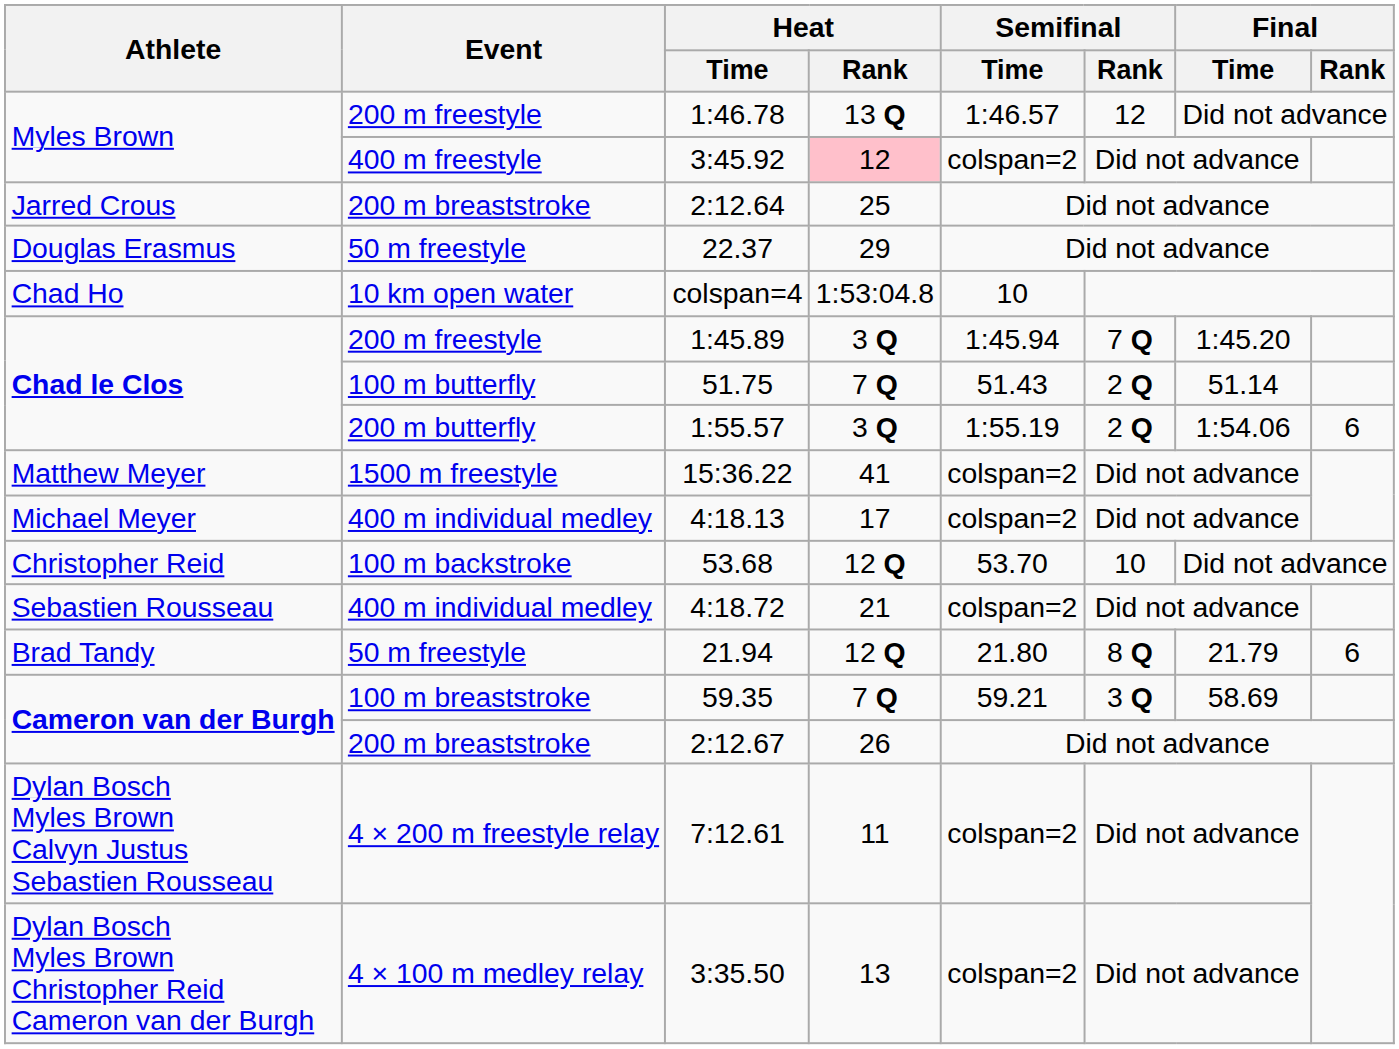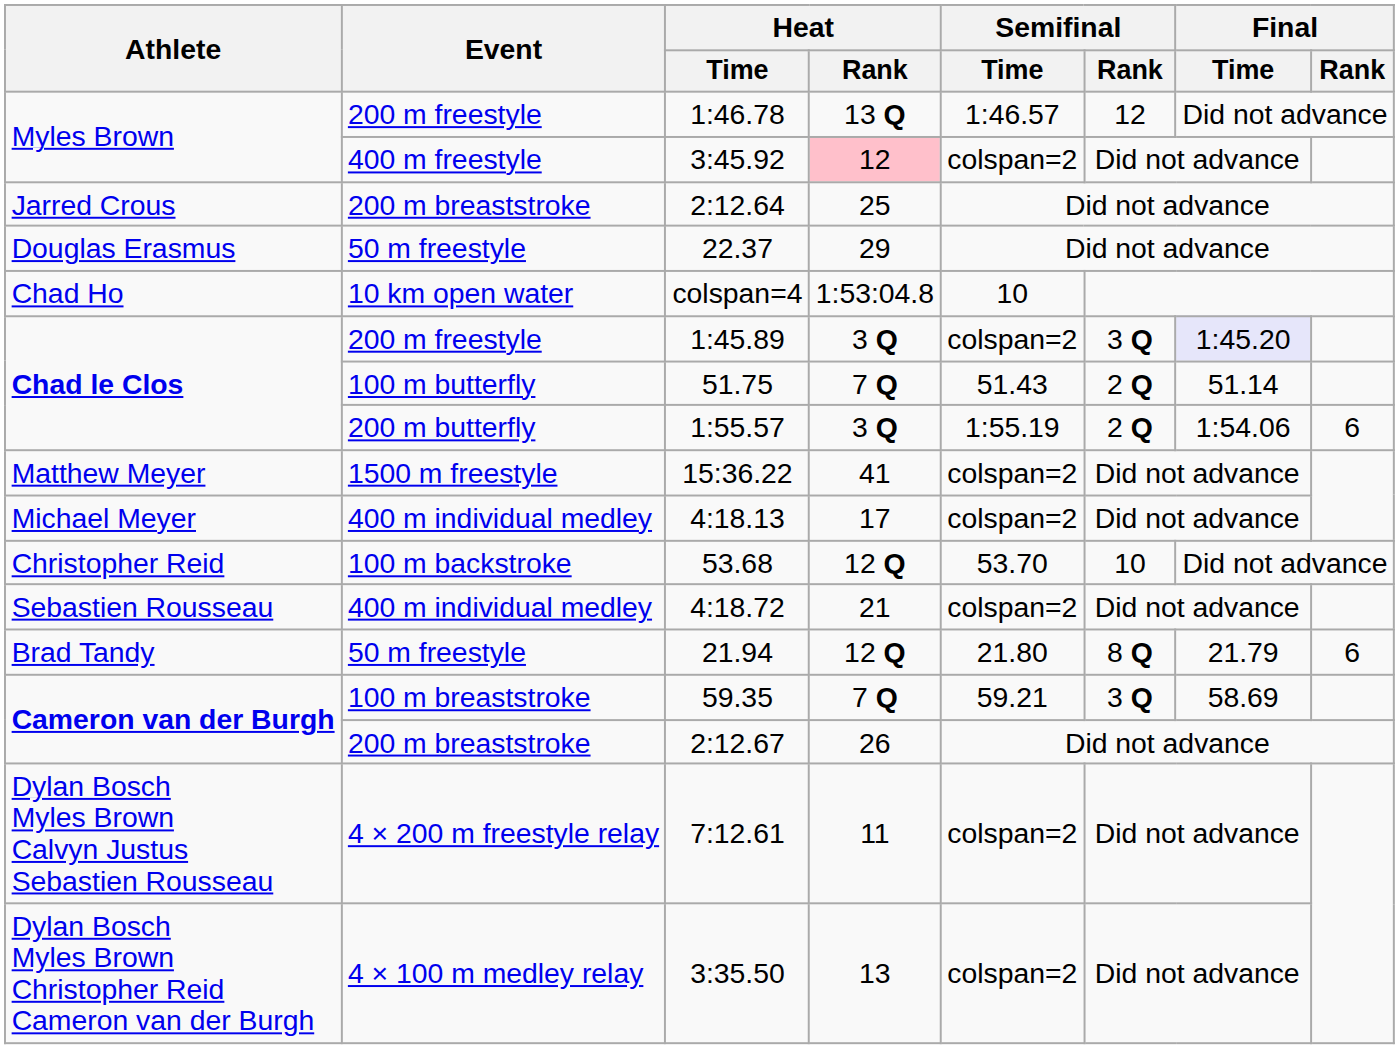(1012, 339) 1:45.94 -> (1012, 339) colspan=2
(1130, 339) 7 Q -> (1130, 339) 3 Q
(1243, 339) no background -> (1243, 339) lavender background
